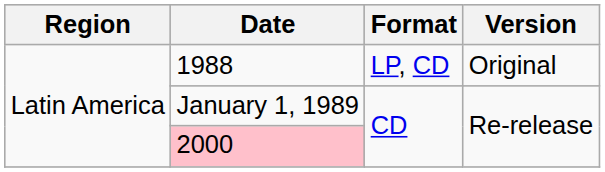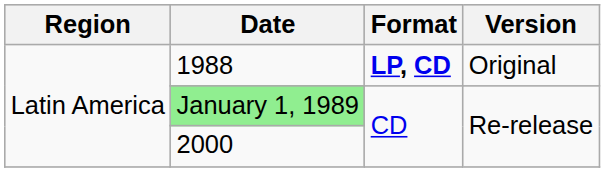(410, 65) normal -> (411, 65) bold
(268, 105) no background -> (268, 105) lightgreen background
(205, 145) pink background -> (205, 145) no background
